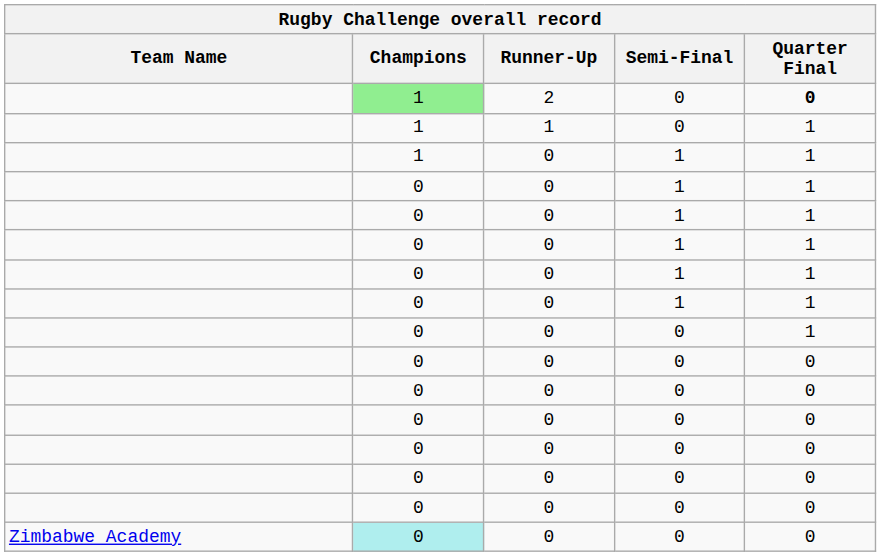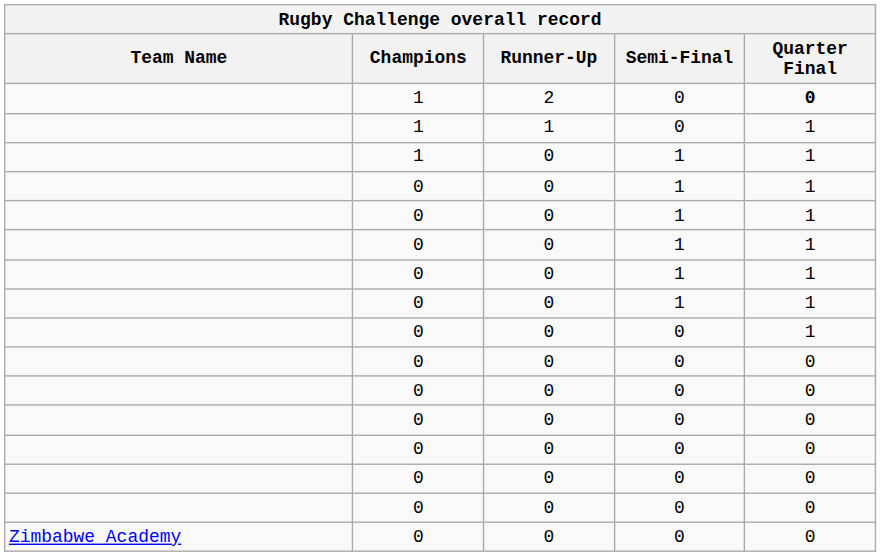(418, 98) lightgreen background -> (418, 98) no background
(418, 537) paleturquoise background -> (418, 537) no background
